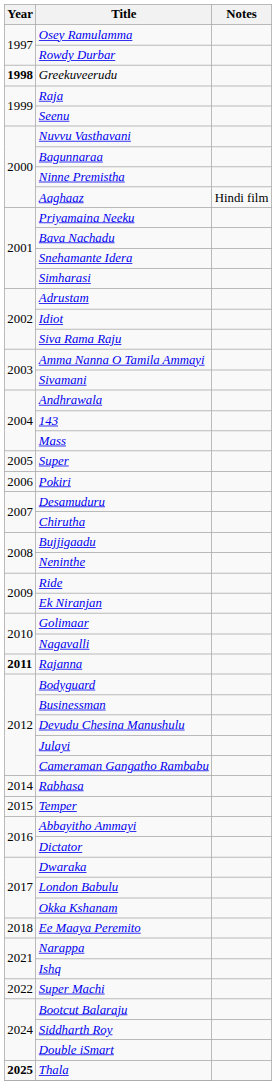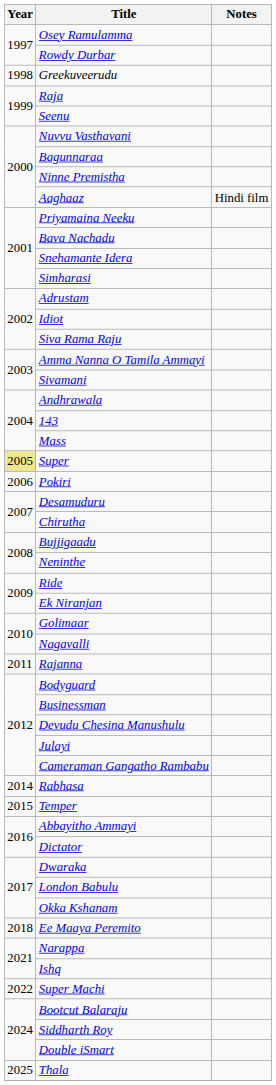(20, 75) bold -> (20, 75) normal
(20, 461) no background -> (20, 461) khaki background
(20, 664) bold -> (20, 664) normal
(20, 1070) bold -> (20, 1070) normal
